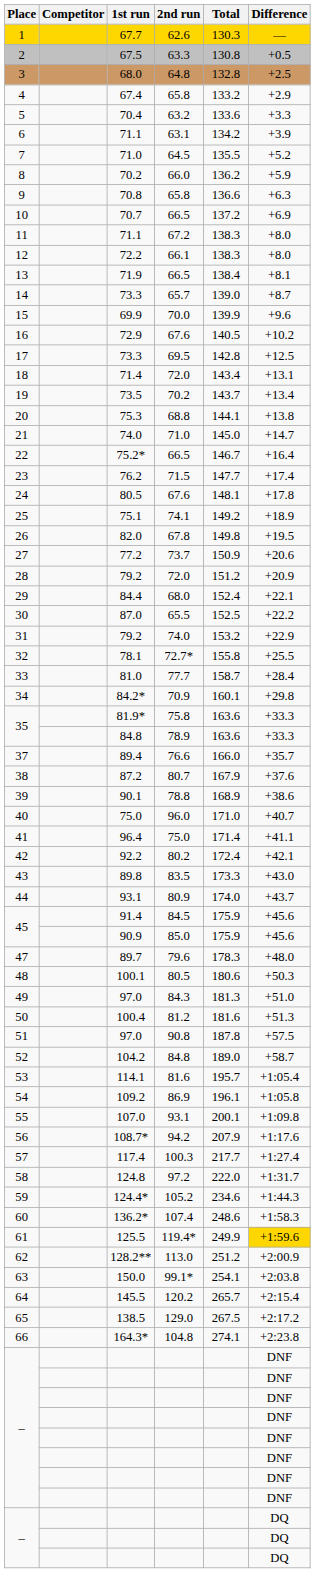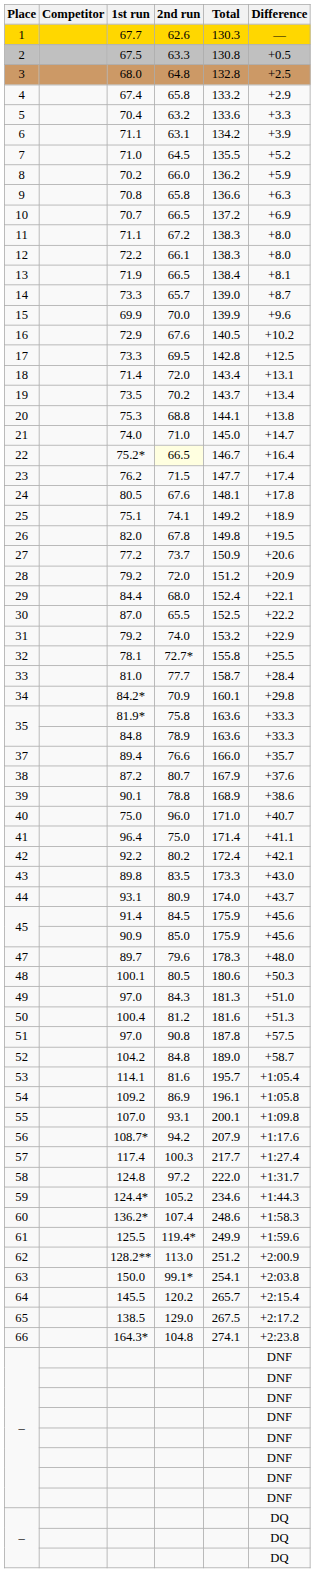(179, 455) no background -> (179, 455) lightyellow background
(279, 1237) gold background -> (279, 1237) no background
